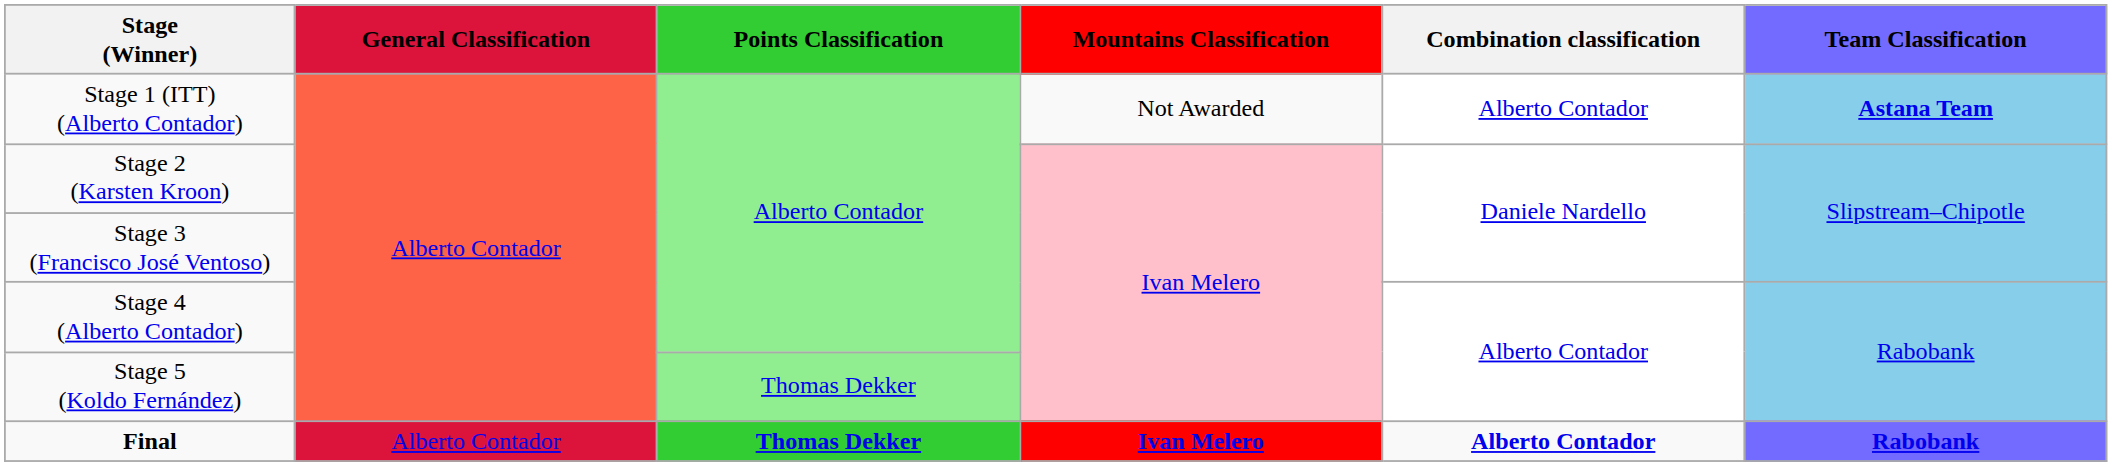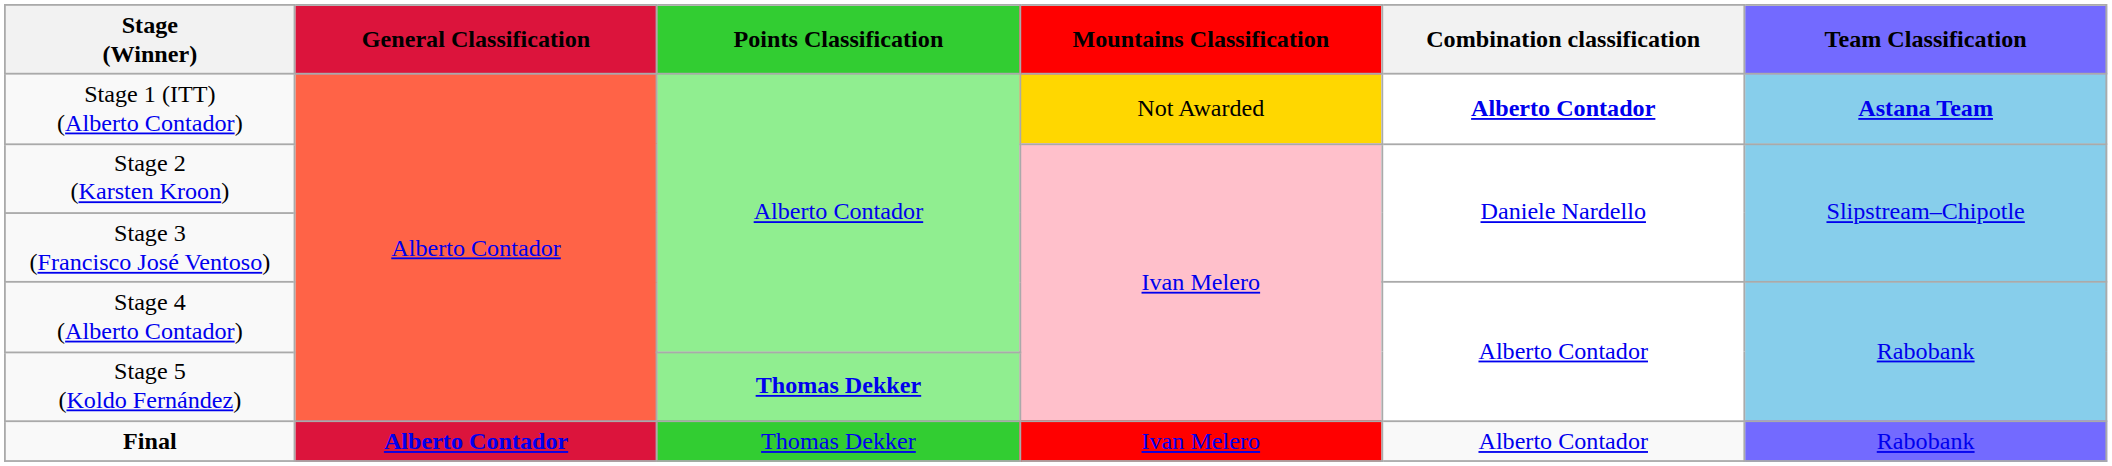(1201, 108) no background -> (1201, 108) gold background
(1563, 108) normal -> (1563, 108) bold
(838, 386) normal -> (838, 386) bold
(476, 441) normal -> (476, 441) bold
(838, 441) bold -> (838, 441) normal
(1201, 441) bold -> (1201, 441) normal
(1563, 441) bold -> (1563, 441) normal
(1926, 441) bold -> (1926, 441) normal
